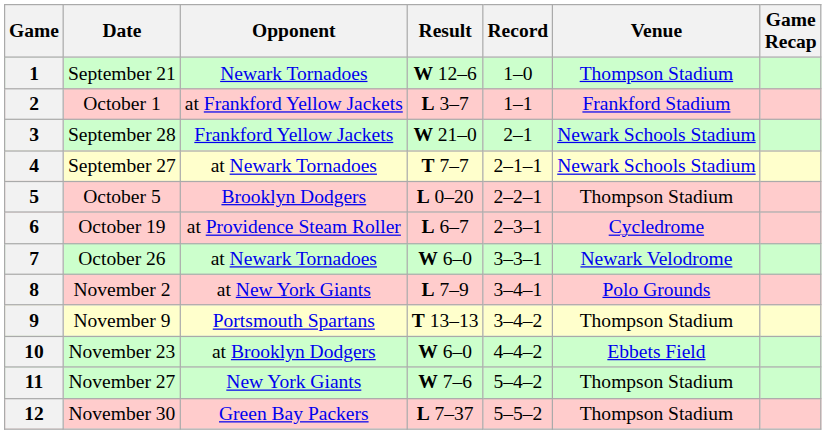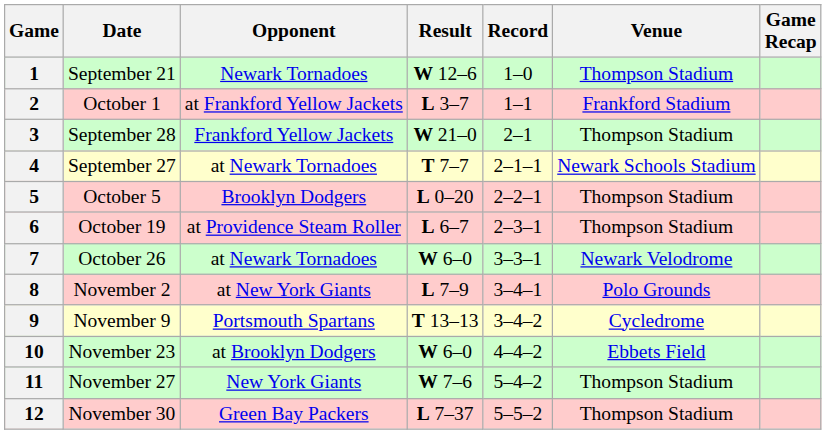(656, 134) Newark Schools Stadium -> (656, 134) Thompson Stadium
(656, 227) Cycledrome -> (656, 227) Thompson Stadium
(656, 320) Thompson Stadium -> (656, 320) Cycledrome
